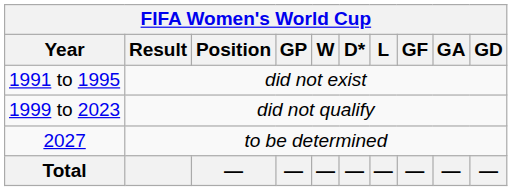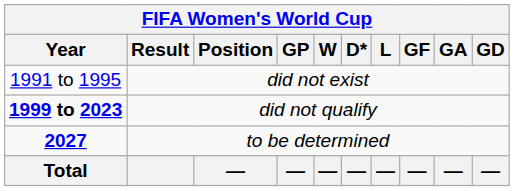(65, 110) normal -> (66, 110) bold
(65, 140) normal -> (66, 140) bold
